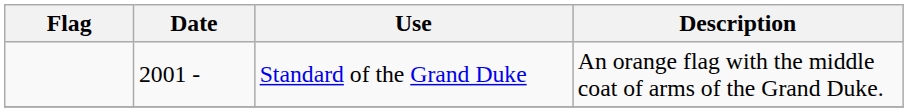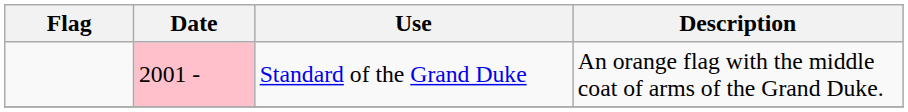(170, 74) no background -> (170, 74) pink background
